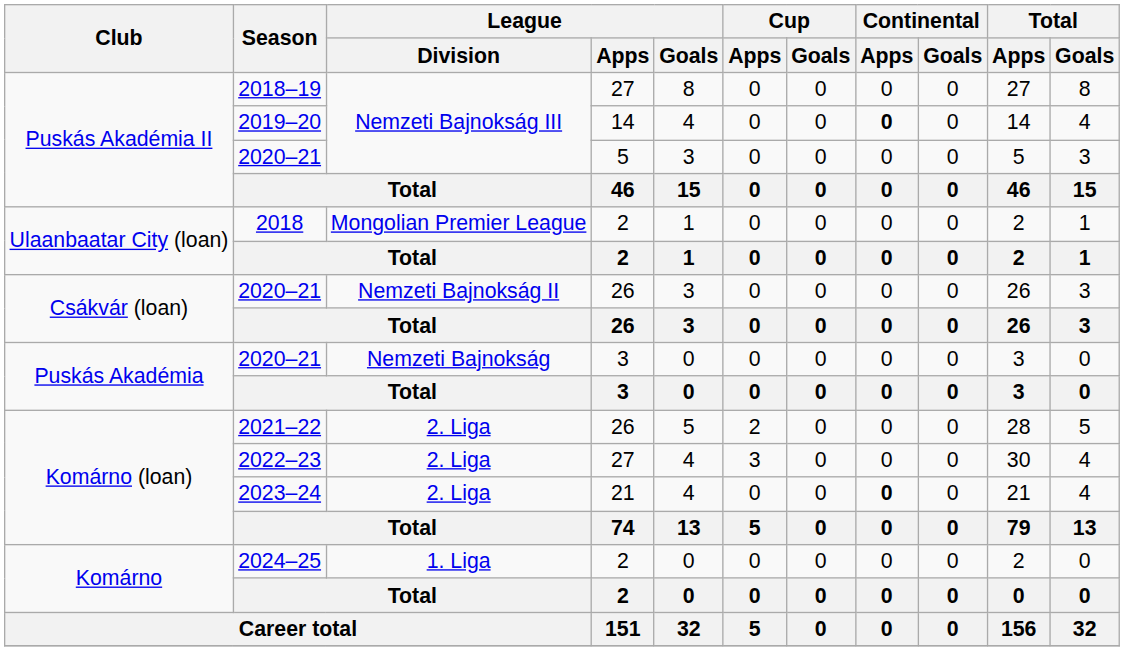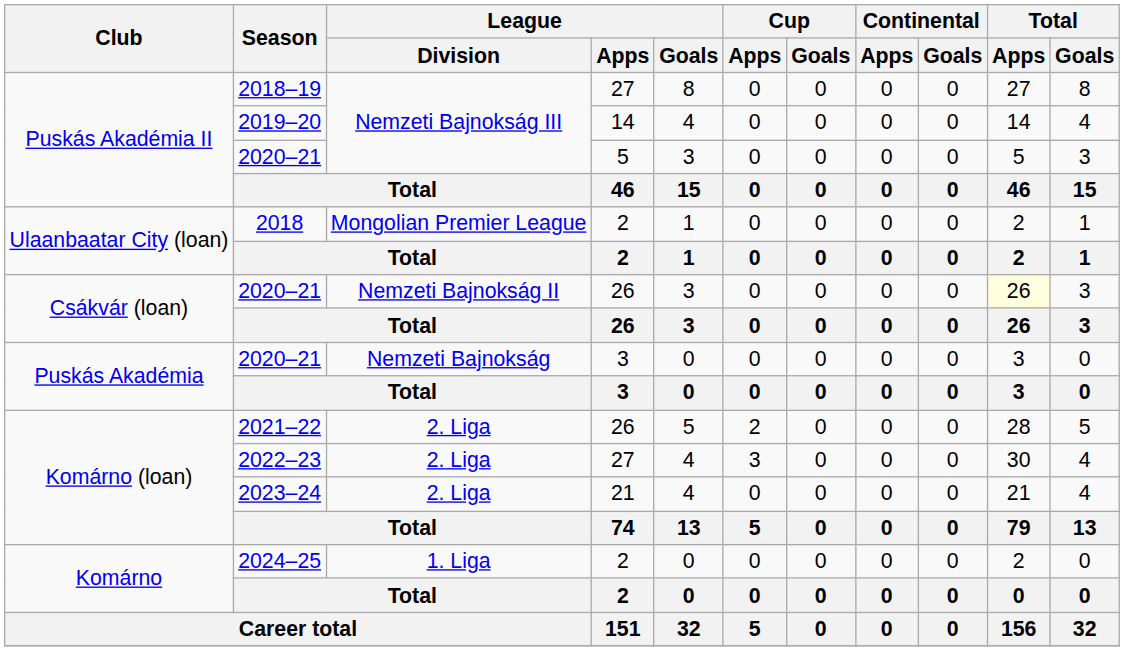(887, 122) bold -> (887, 122) normal
(1019, 291) no background -> (1019, 291) lightyellow background
(887, 493) bold -> (887, 493) normal
